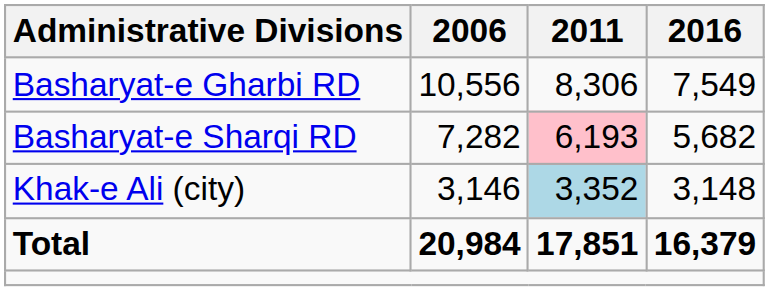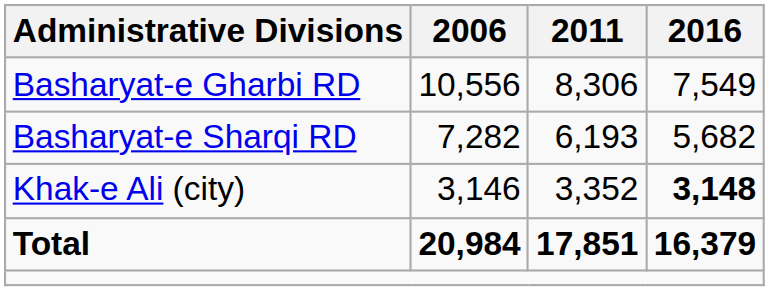(597, 137) pink background -> (597, 137) no background
(597, 190) lightblue background -> (597, 190) no background
(714, 190) normal -> (714, 190) bold
